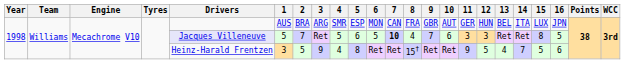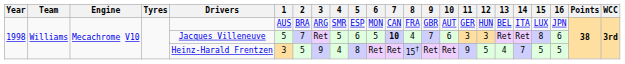(222, 37) lavender background -> (222, 37) no background
(559, 37) 5 -> (559, 37) 6
(559, 51) 6 -> (559, 51) 5
